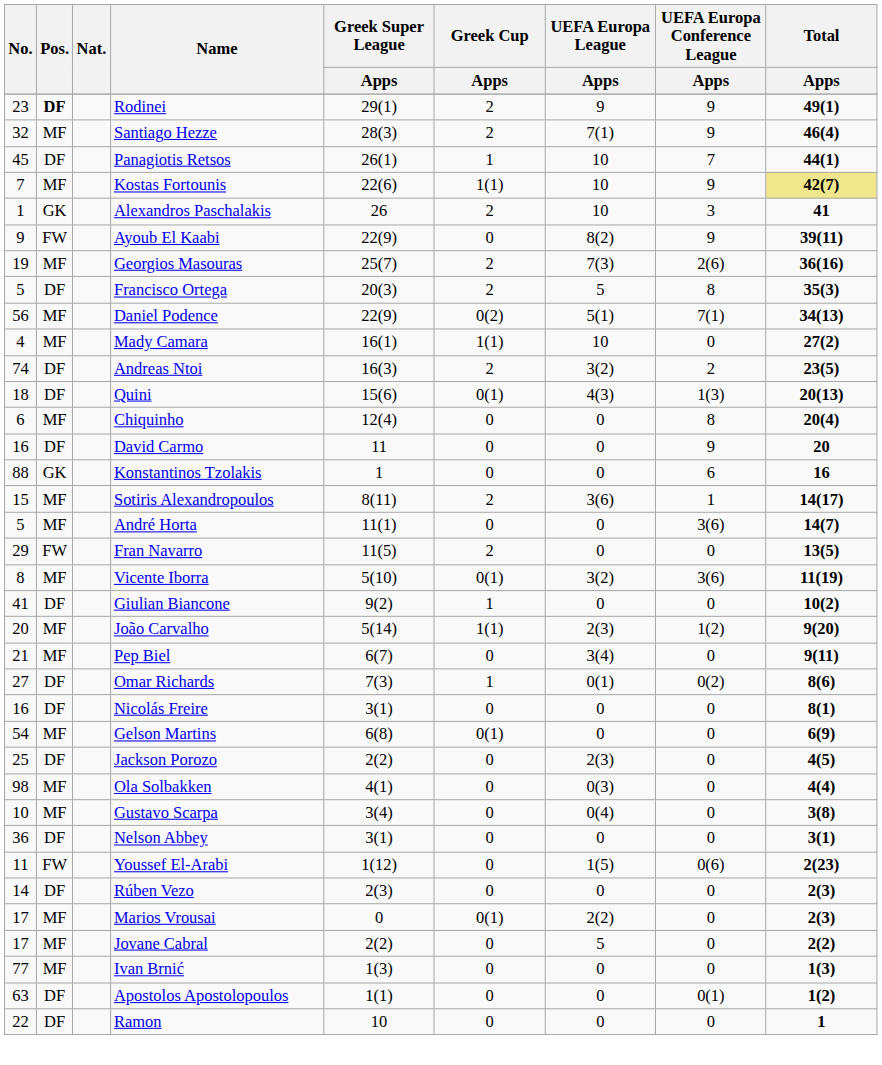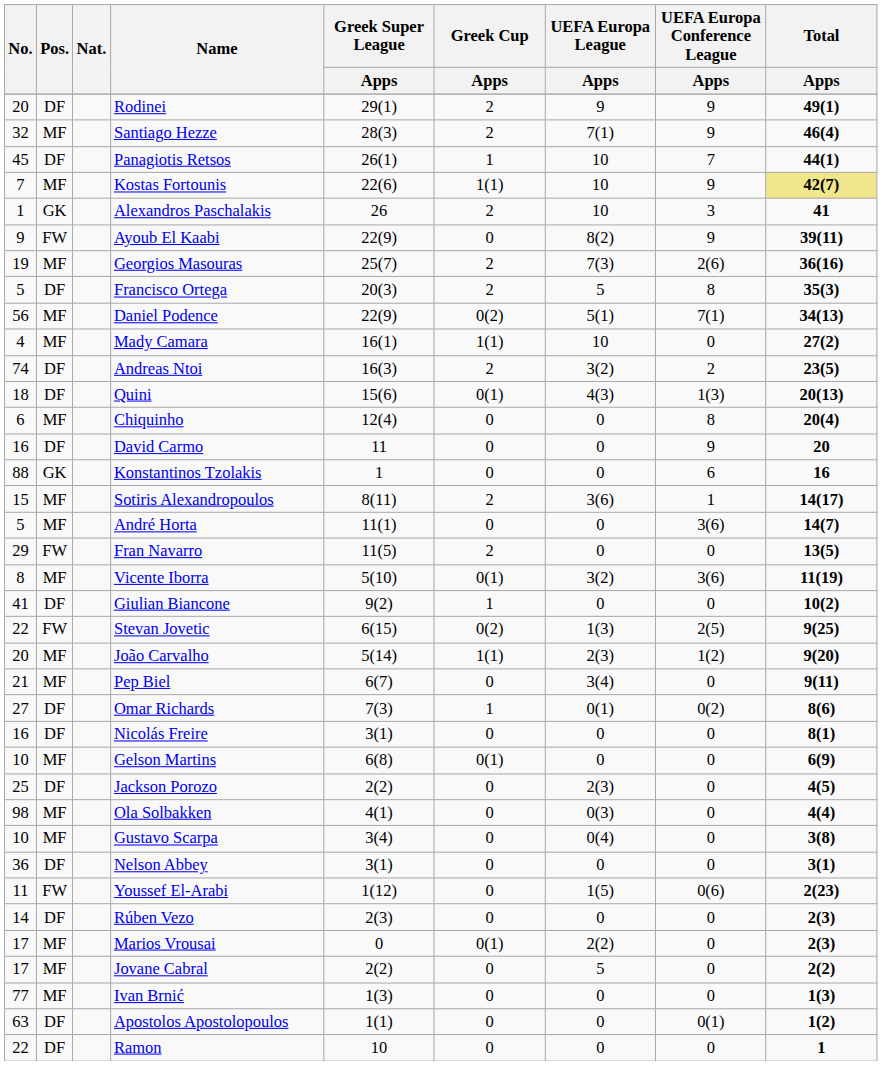(20, 106) 23 -> (20, 106) 20
(55, 106) bold -> (55, 106) normal
+ row: (162, 629)
(20, 734) 54 -> (20, 760) 10
